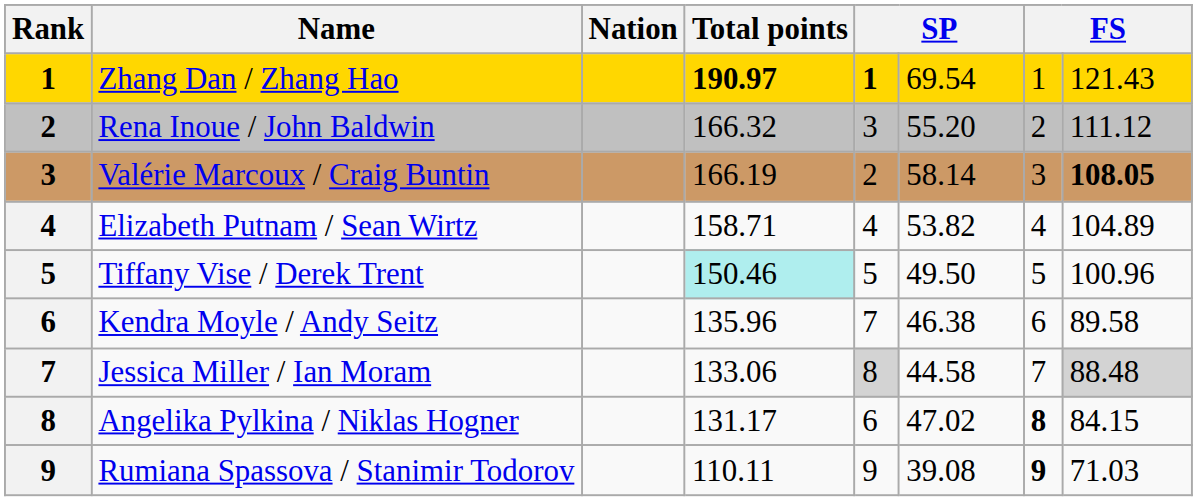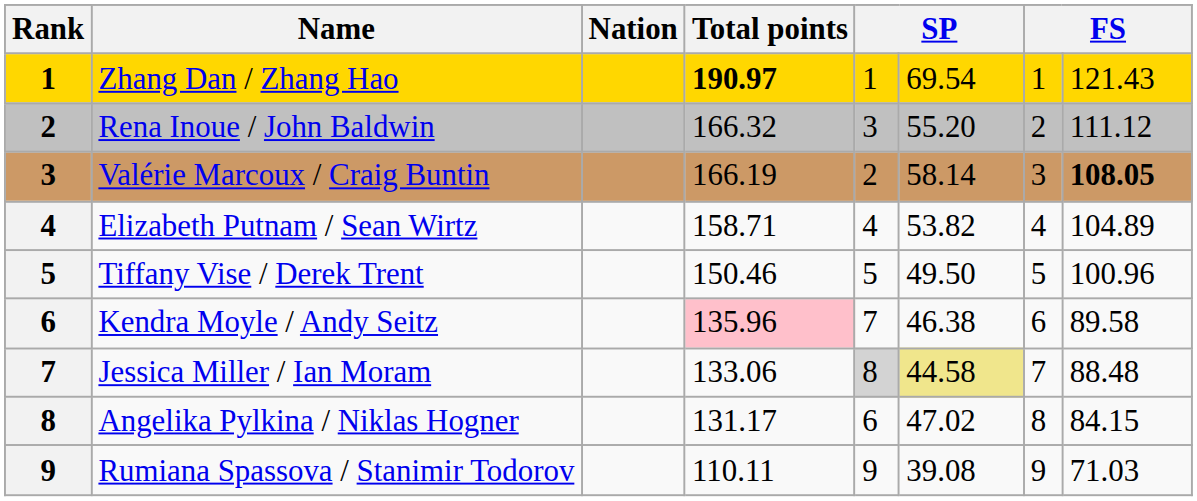(870, 77) bold -> (870, 77) normal
(735, 273) paleturquoise background -> (735, 273) no background
(735, 322) no background -> (735, 322) pink background
(941, 371) no background -> (941, 371) khaki background
(1104, 371) lightgrey background -> (1104, 371) no background
(1039, 420) bold -> (1039, 420) normal
(1039, 469) bold -> (1039, 469) normal
